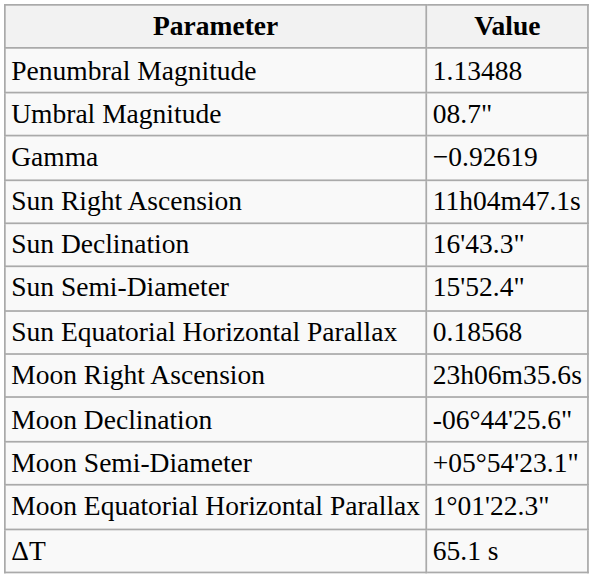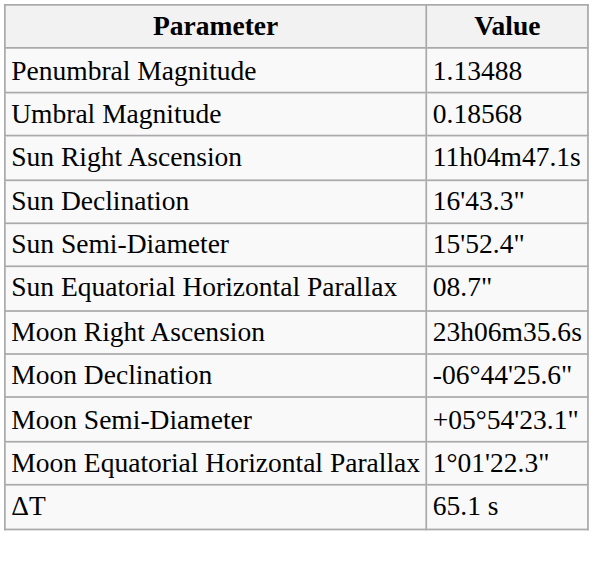(462, 113) 08.7" -> (477, 113) 0.18568
- row: (55, 157)
(477, 331) 0.18568 -> (462, 288) 08.7"
